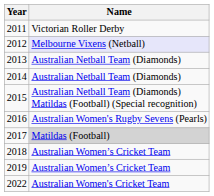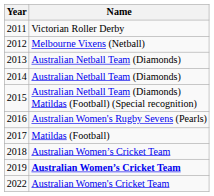(88, 44) lavender background -> (88, 44) no background
(71, 135) lightgrey background -> (71, 135) no background
(101, 167) normal -> (106, 167) bold
